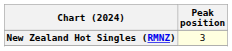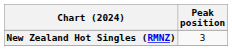(203, 38) lightyellow background -> (203, 38) no background
